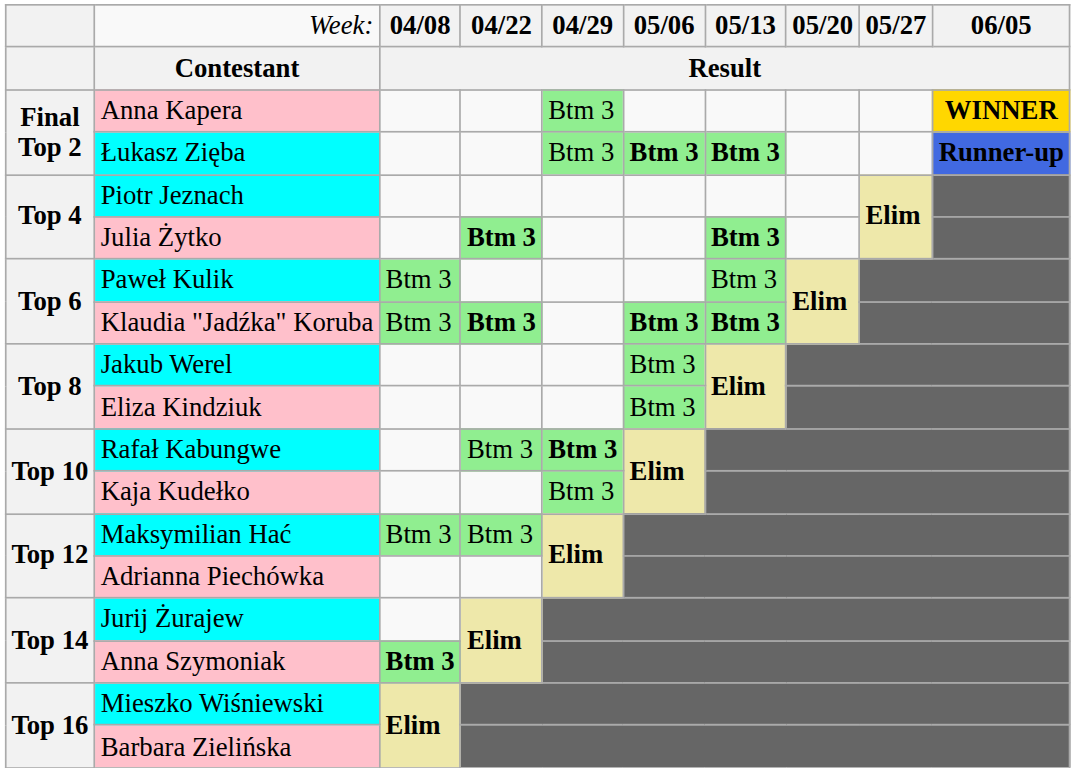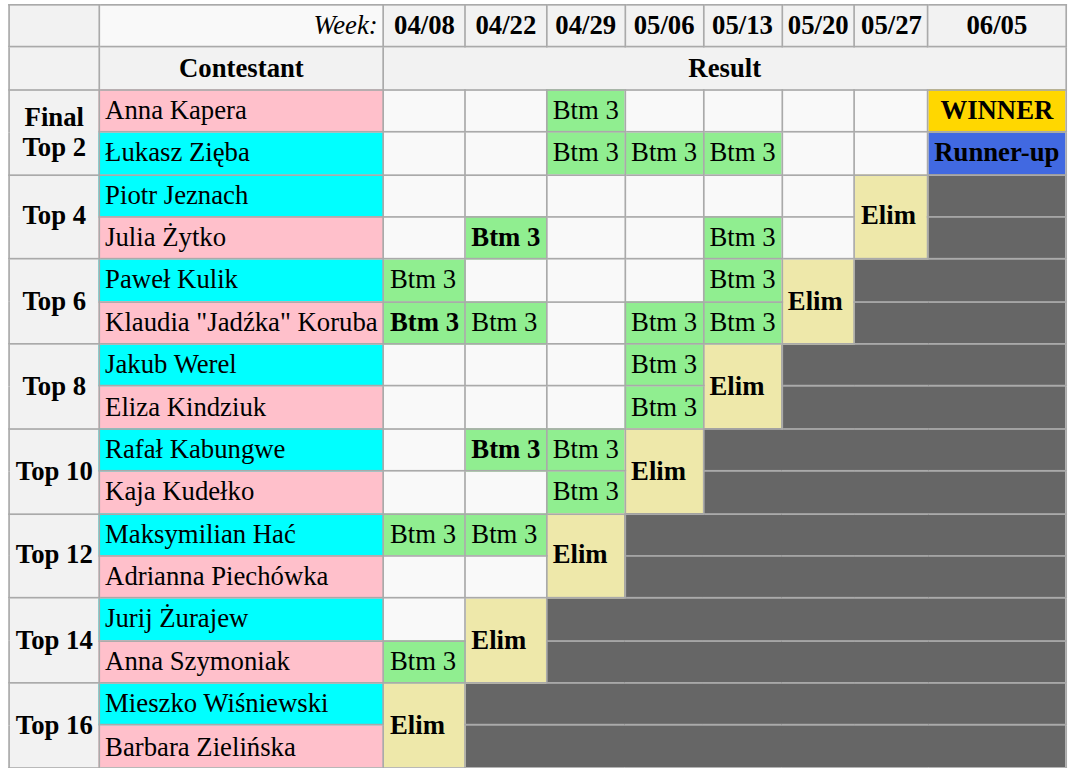(664, 152) bold -> (664, 152) normal
(745, 152) bold -> (743, 152) normal
(745, 237) bold -> (743, 237) normal
(419, 322) normal -> (425, 322) bold
(501, 322) bold -> (504, 322) normal
(664, 322) bold -> (664, 322) normal
(745, 322) bold -> (743, 322) normal
(500, 449) normal -> (506, 449) bold
(583, 449) bold -> (586, 449) normal
(420, 661) bold -> (423, 661) normal
